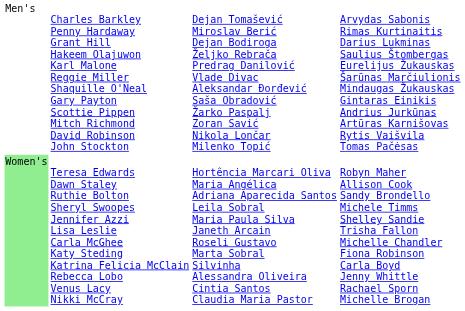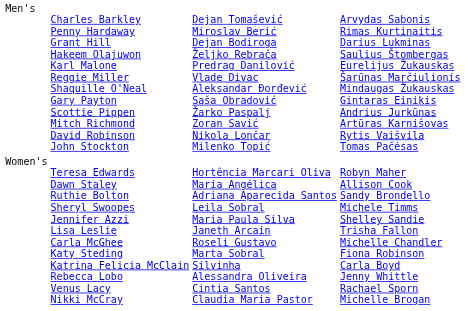(26, 161) lightgreen background -> (26, 161) no background
